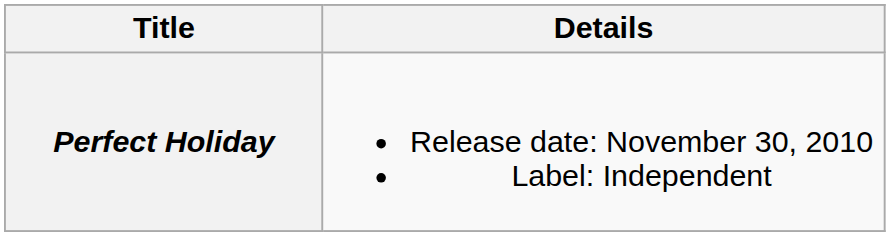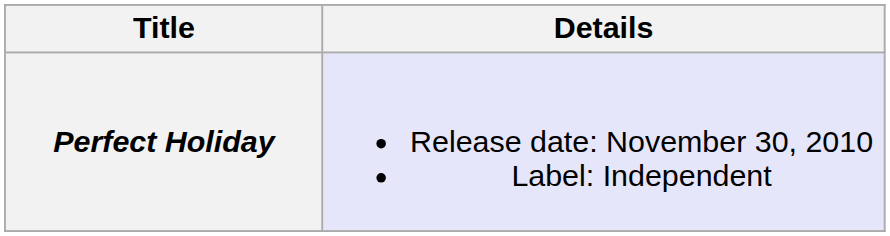(604, 159) no background -> (604, 159) lavender background
